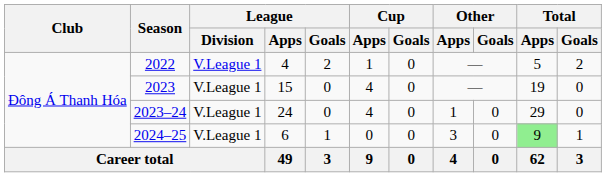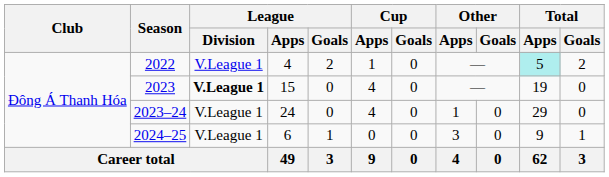(537, 64) no background -> (540, 64) paleturquoise background
(227, 87) normal -> (229, 87) bold
(537, 135) lightgreen background -> (540, 135) no background
